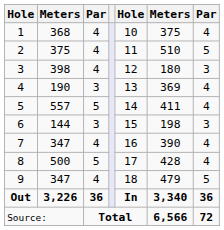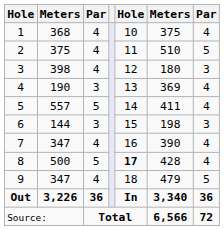(131, 161) normal -> (131, 161) bold
